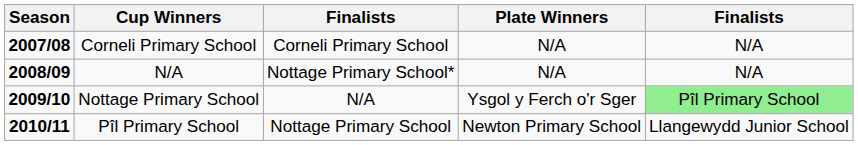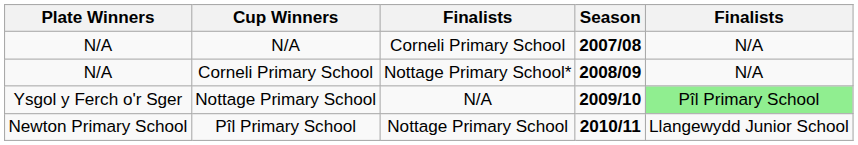columns swapped: (39, 18) <-> (552, 18)
(169, 45) Corneli Primary School -> (286, 45) N/A
(169, 72) N/A -> (286, 72) Corneli Primary School
